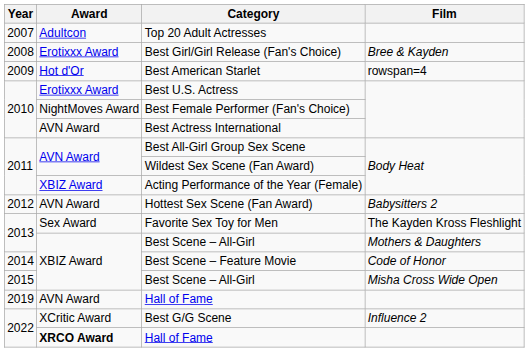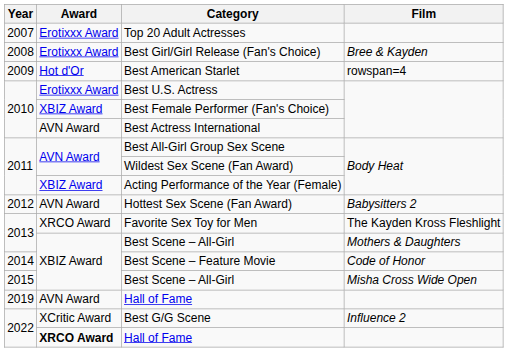(63, 33) Adultcon -> (79, 33) Erotixxx Award
(89, 109) NightMoves Award -> (71, 109) XBIZ Award
(68, 223) Sex Award -> (75, 223) XRCO Award
